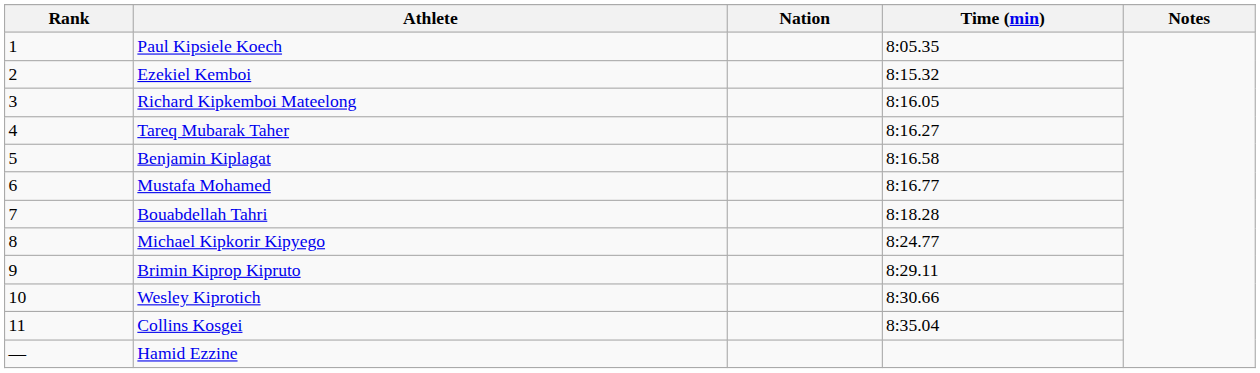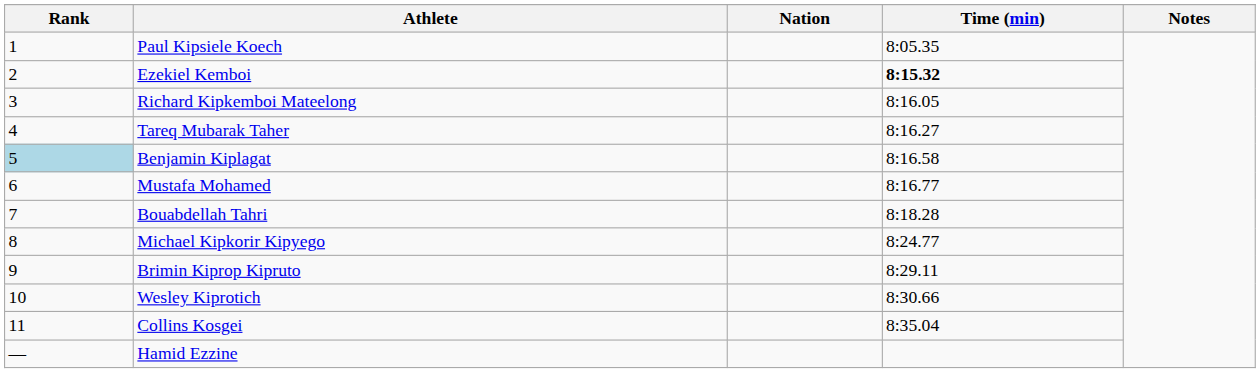(913, 74) normal -> (913, 74) bold
(13, 158) no background -> (13, 158) lightblue background
